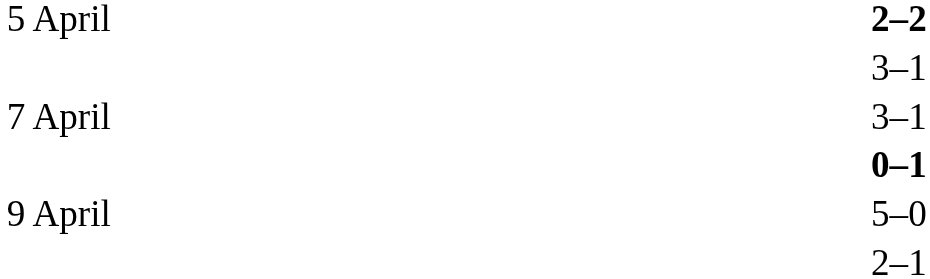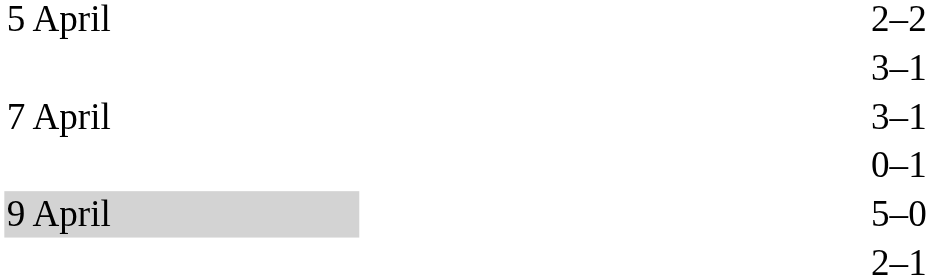(899, 18) bold -> (899, 18) normal
(899, 164) bold -> (899, 164) normal
(59, 213) no background -> (59, 213) lightgrey background
